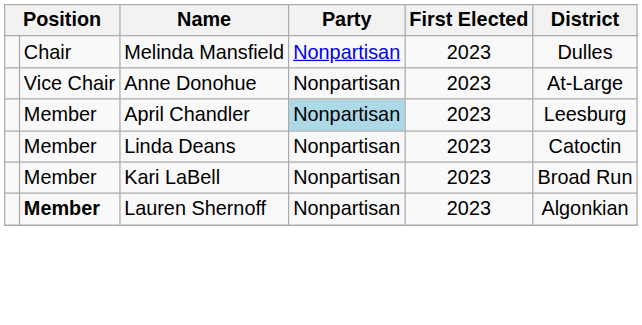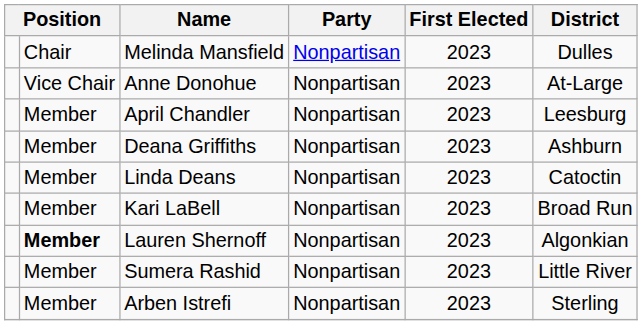(347, 114) lightblue background -> (347, 114) no background
+ row: (190, 146)
+ row: (193, 271)
+ row: (178, 303)
